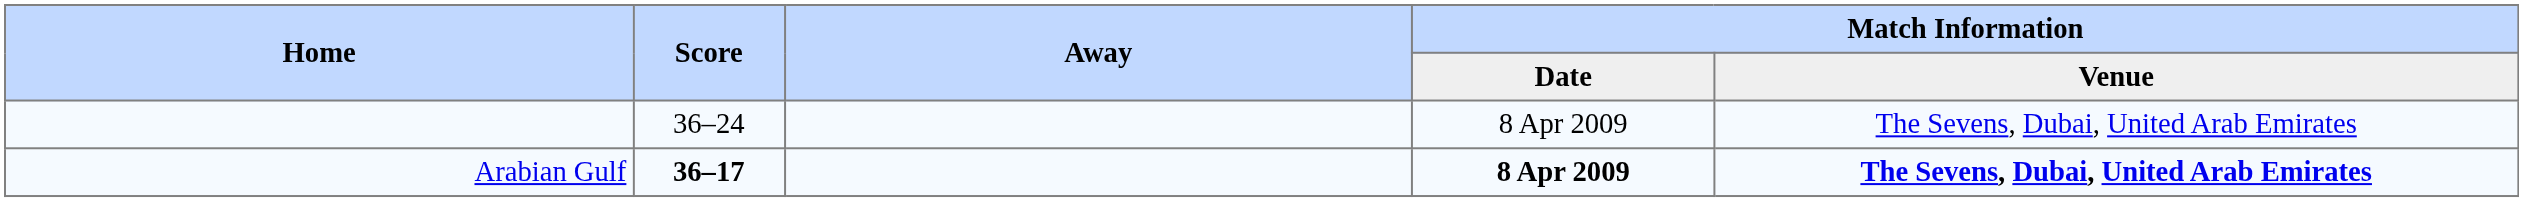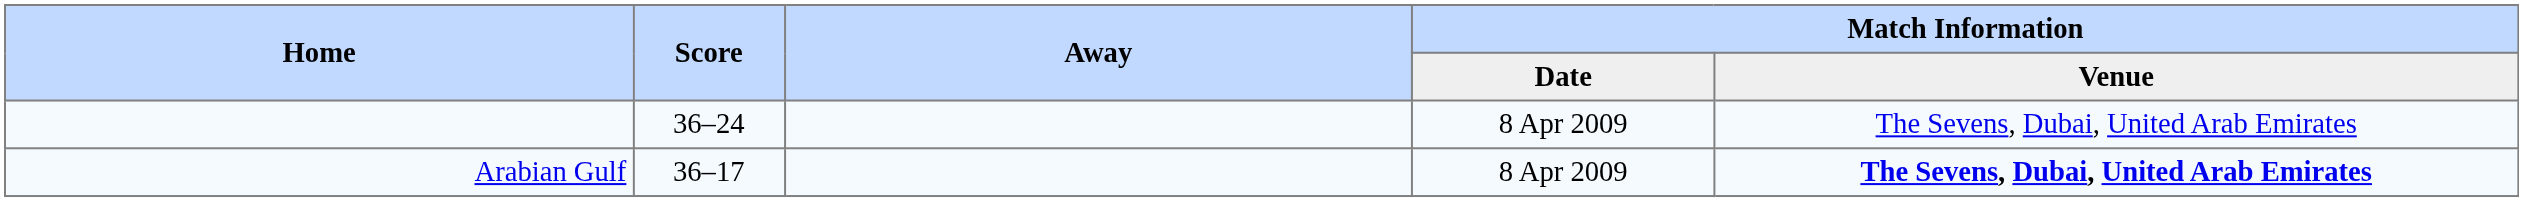(709, 171) bold -> (709, 171) normal
(1563, 171) bold -> (1563, 171) normal
